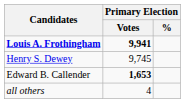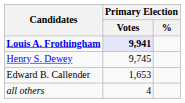(140, 43) no background -> (140, 43) lavender background
(140, 75) bold -> (140, 75) normal
